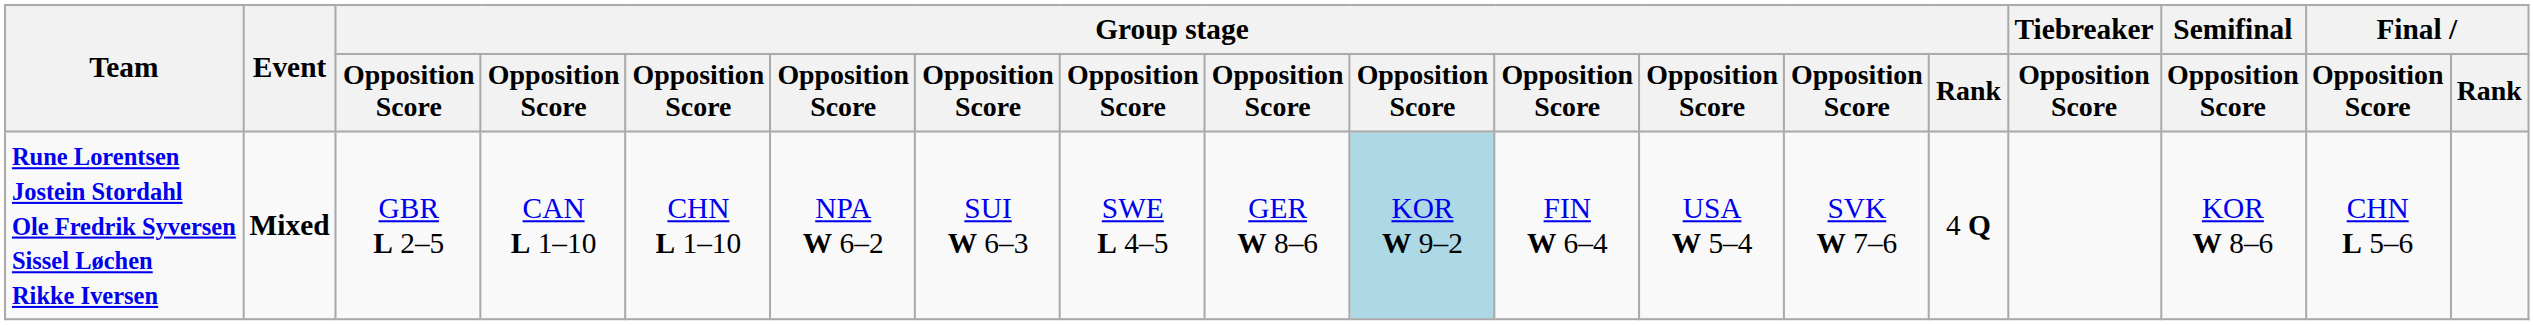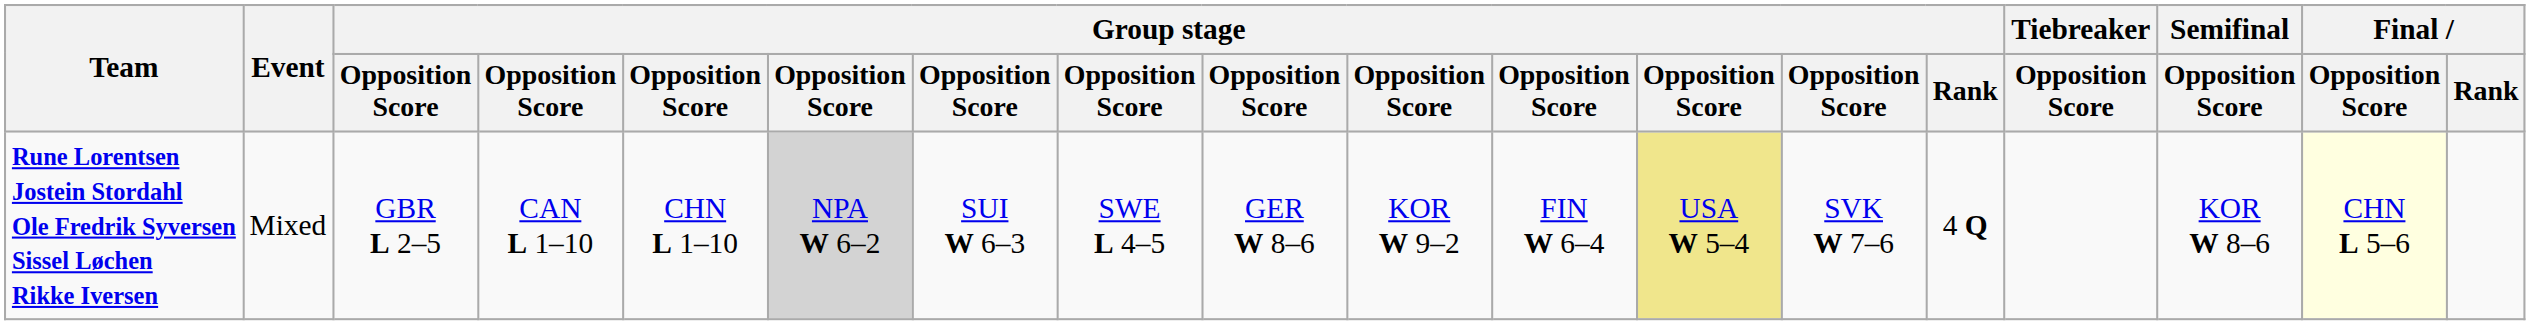(290, 225) bold -> (288, 225) normal
(843, 225) no background -> (840, 225) lightgrey background
(1422, 225) lightblue background -> (1419, 225) no background
(1712, 225) no background -> (1709, 225) khaki background
(2378, 225) no background -> (2374, 225) lightyellow background
